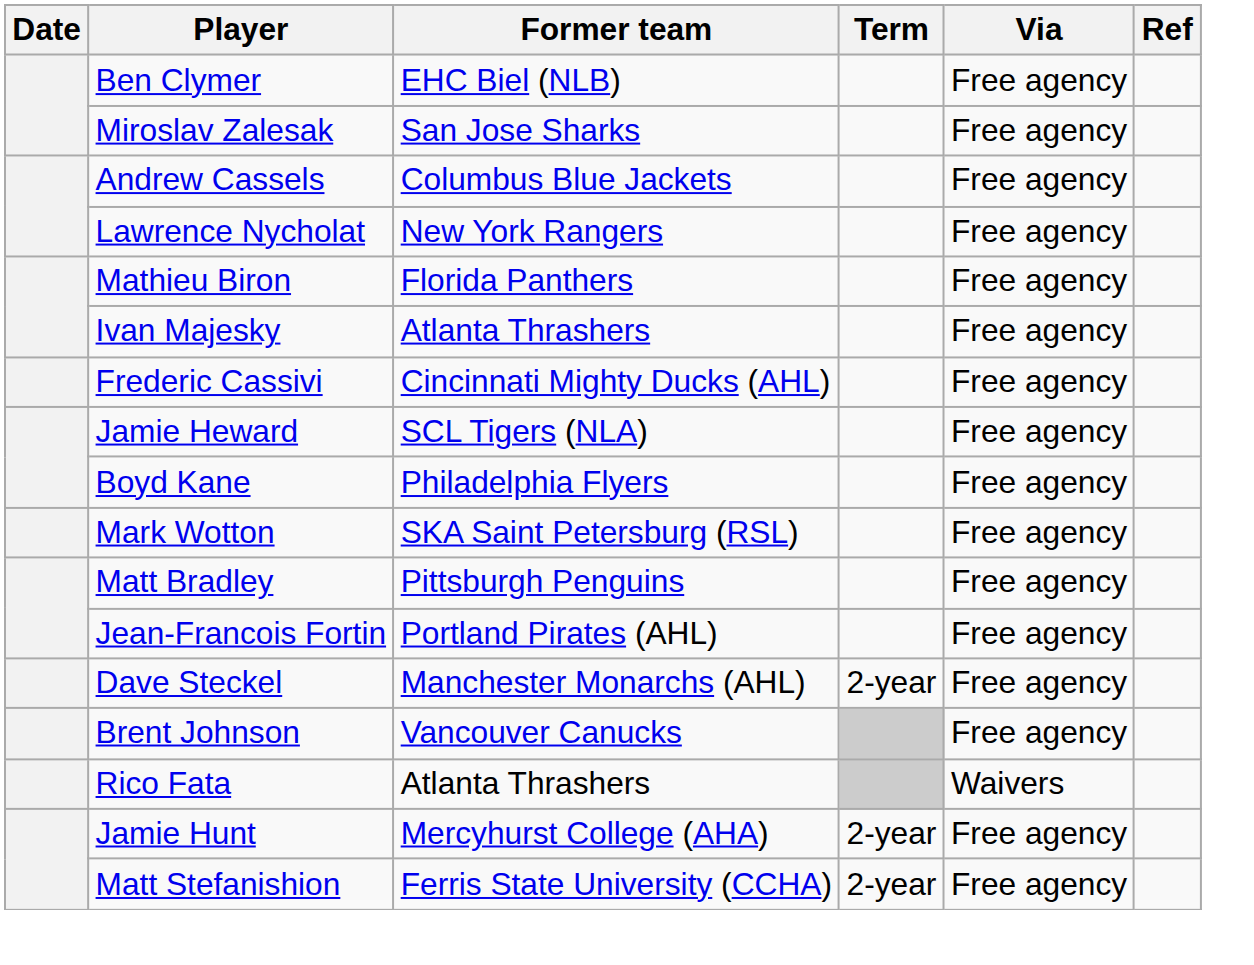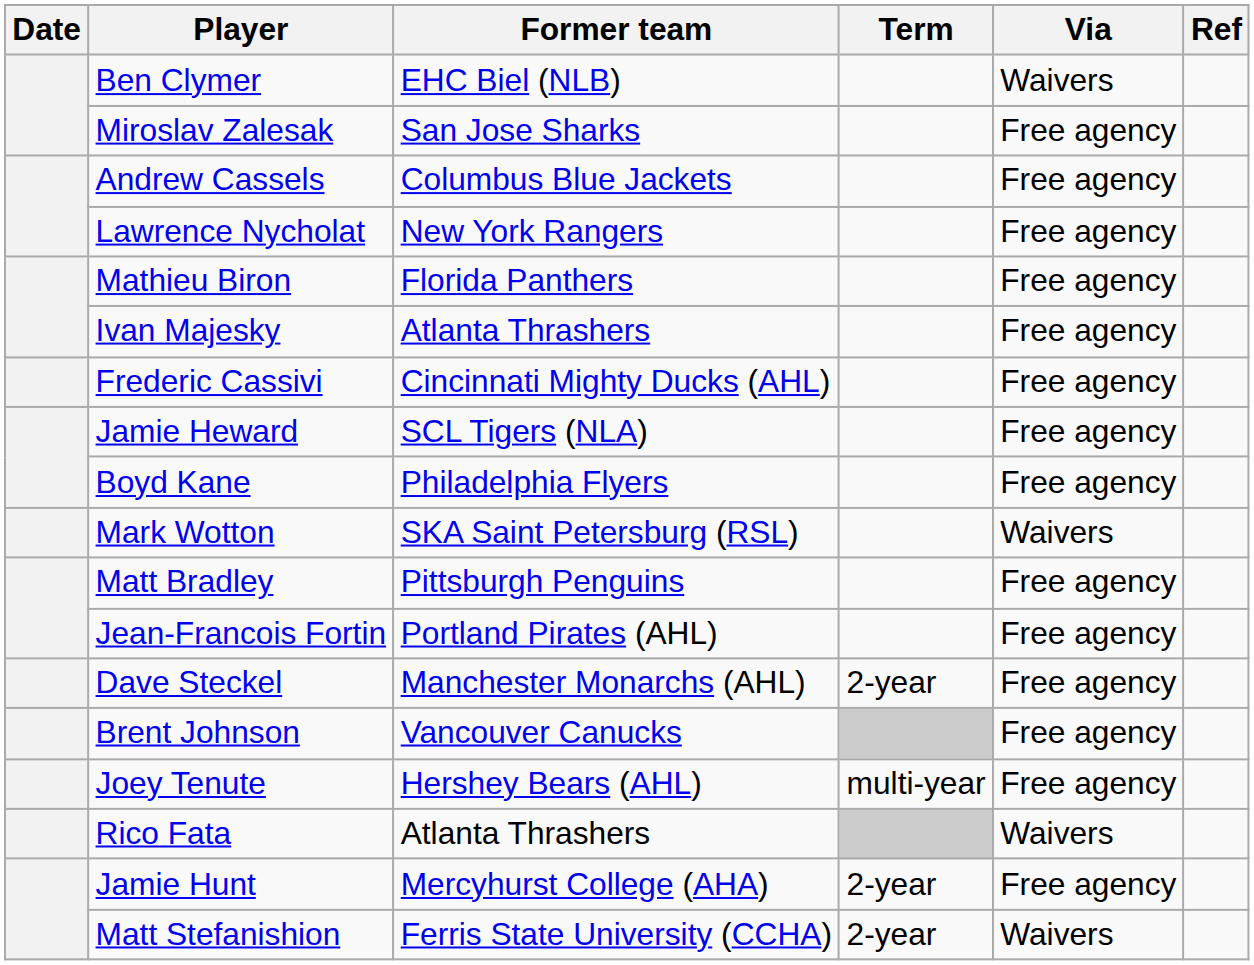(1039, 79) Free agency -> (1057, 79) Waivers
(1039, 532) Free agency -> (1057, 532) Waivers
+ row: (181, 783)
(1039, 883) Free agency -> (1057, 933) Waivers
